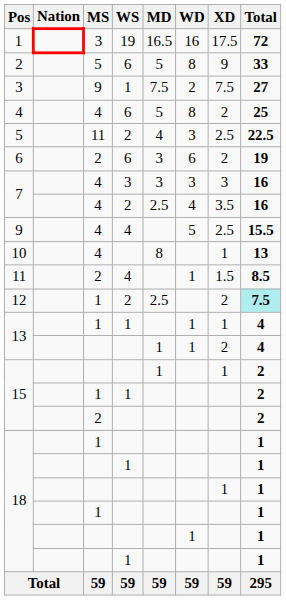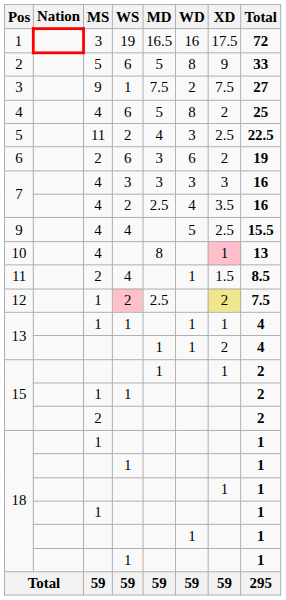(225, 253) no background -> (225, 253) pink background
(128, 300) no background -> (128, 300) pink background
(225, 300) no background -> (225, 300) khaki background
(261, 300) paleturquoise background -> (261, 300) no background
